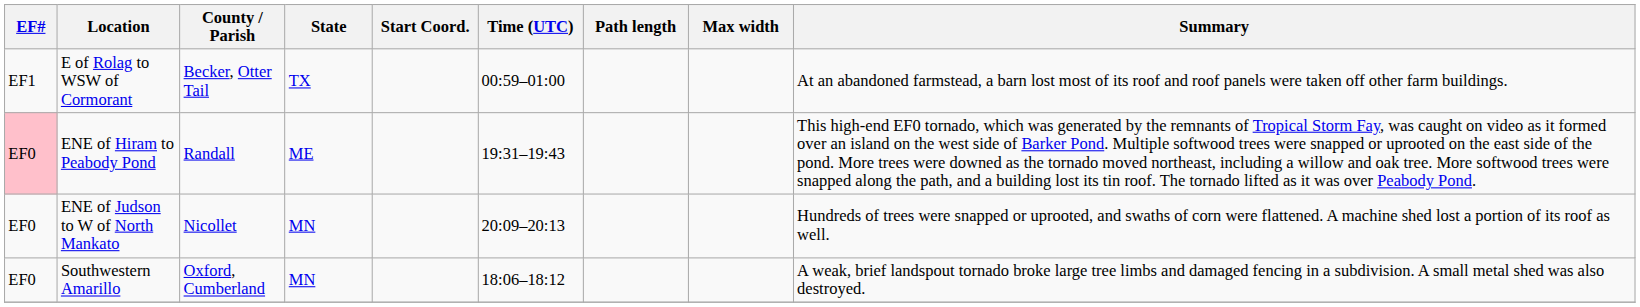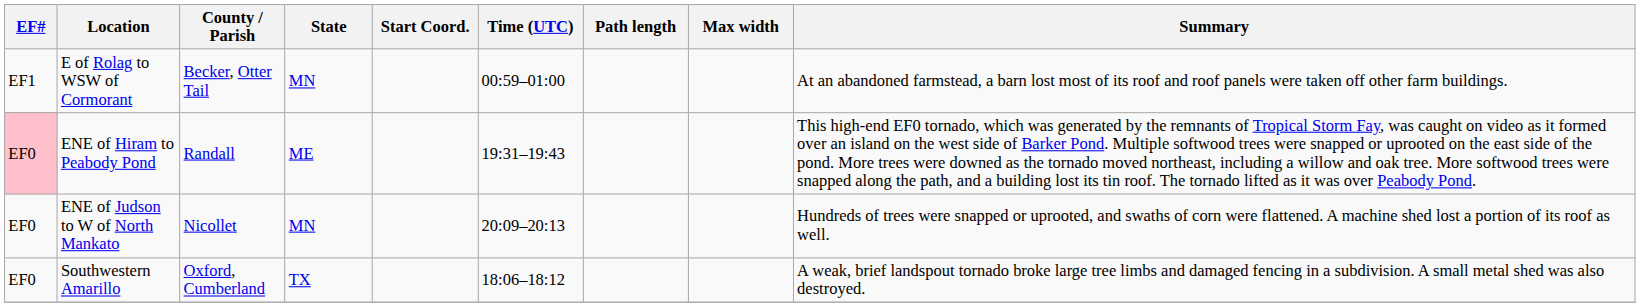(300, 80) TX -> (302, 80) MN
(302, 279) MN -> (300, 279) TX
